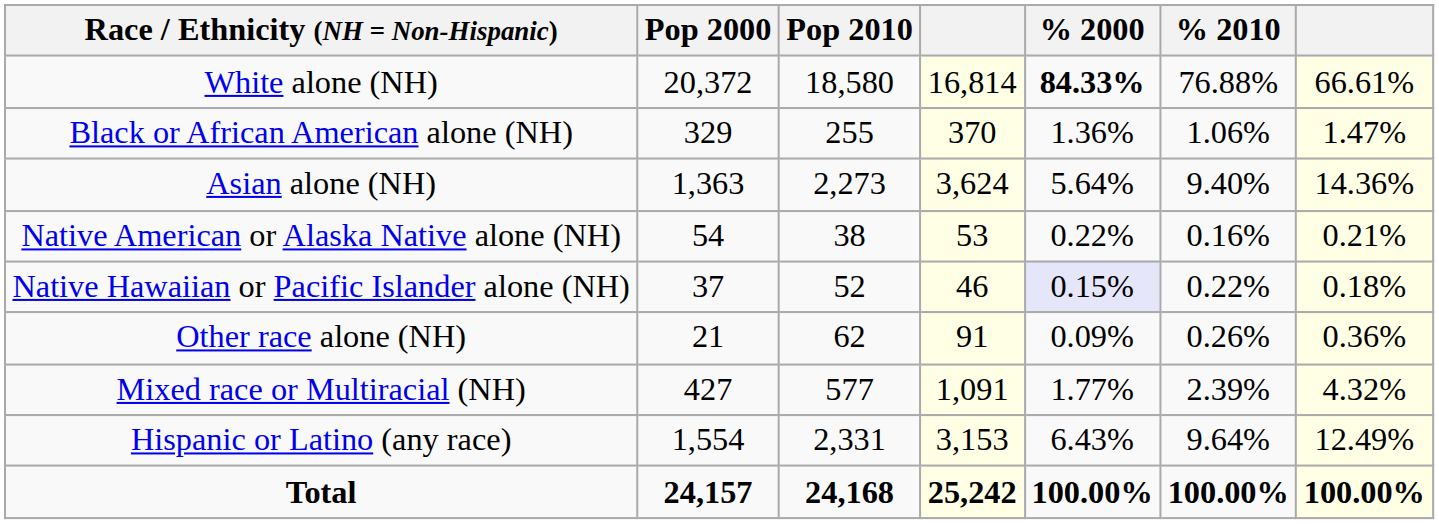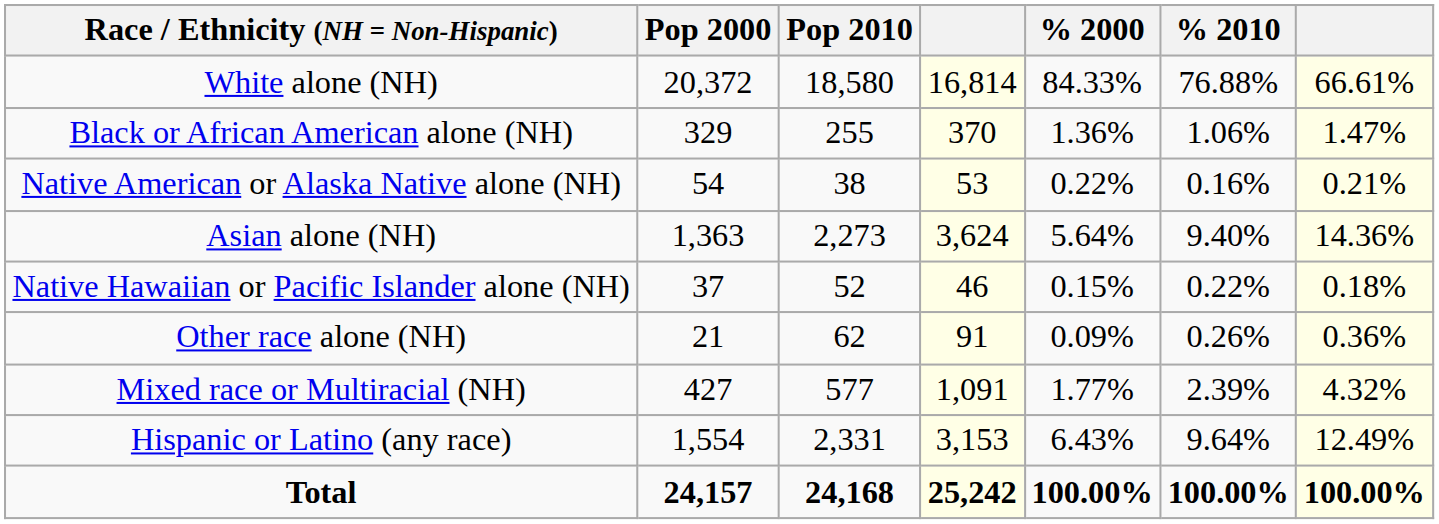(1092, 81) bold -> (1092, 81) normal
rows swapped: (321, 235) <-> (321, 183)
(1092, 286) lavender background -> (1092, 286) no background
